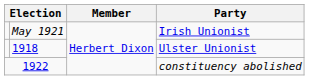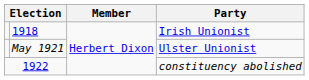(38, 31) May 1921 -> (25, 31) 1918
(25, 48) 1918 -> (38, 48) May 1921
